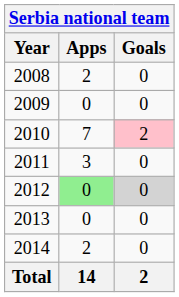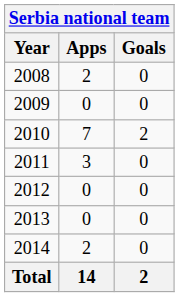(144, 133) pink background -> (144, 133) no background
(86, 190) lightgreen background -> (86, 190) no background
(144, 190) lightgrey background -> (144, 190) no background
